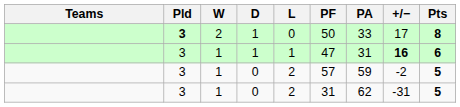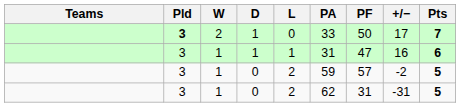columns swapped: (328, 14) <-> (365, 14)
(438, 33) 8 -> (438, 33) 7
(401, 53) bold -> (401, 53) normal
